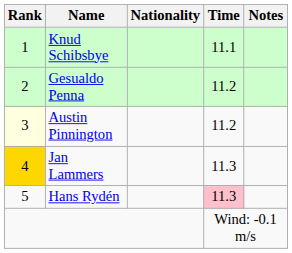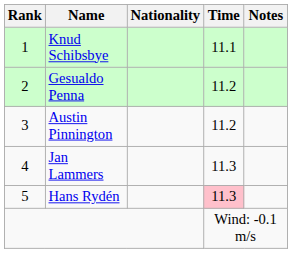(25, 126) lightyellow background -> (25, 126) no background
(25, 165) gold background -> (25, 165) no background
